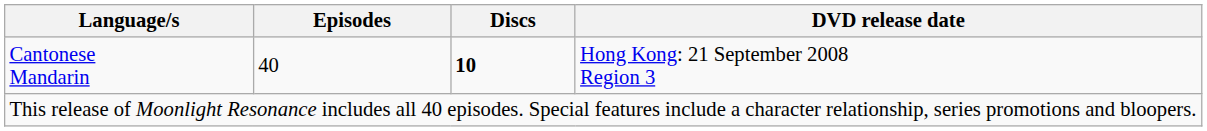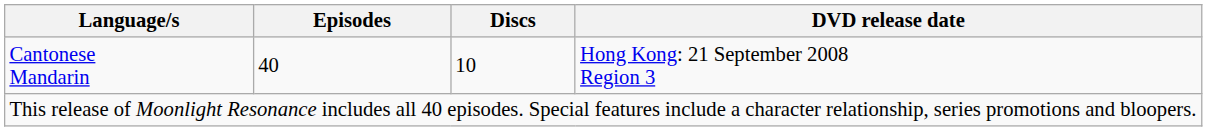(466, 65) bold -> (466, 65) normal
